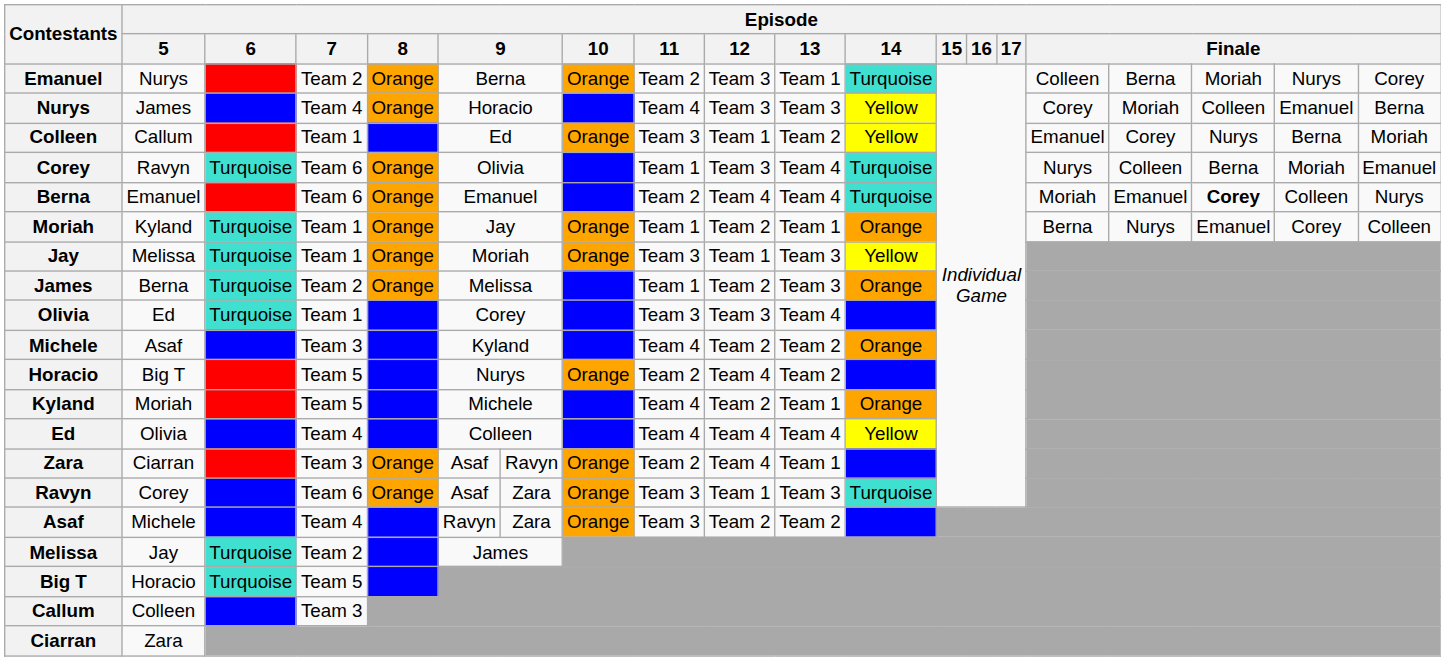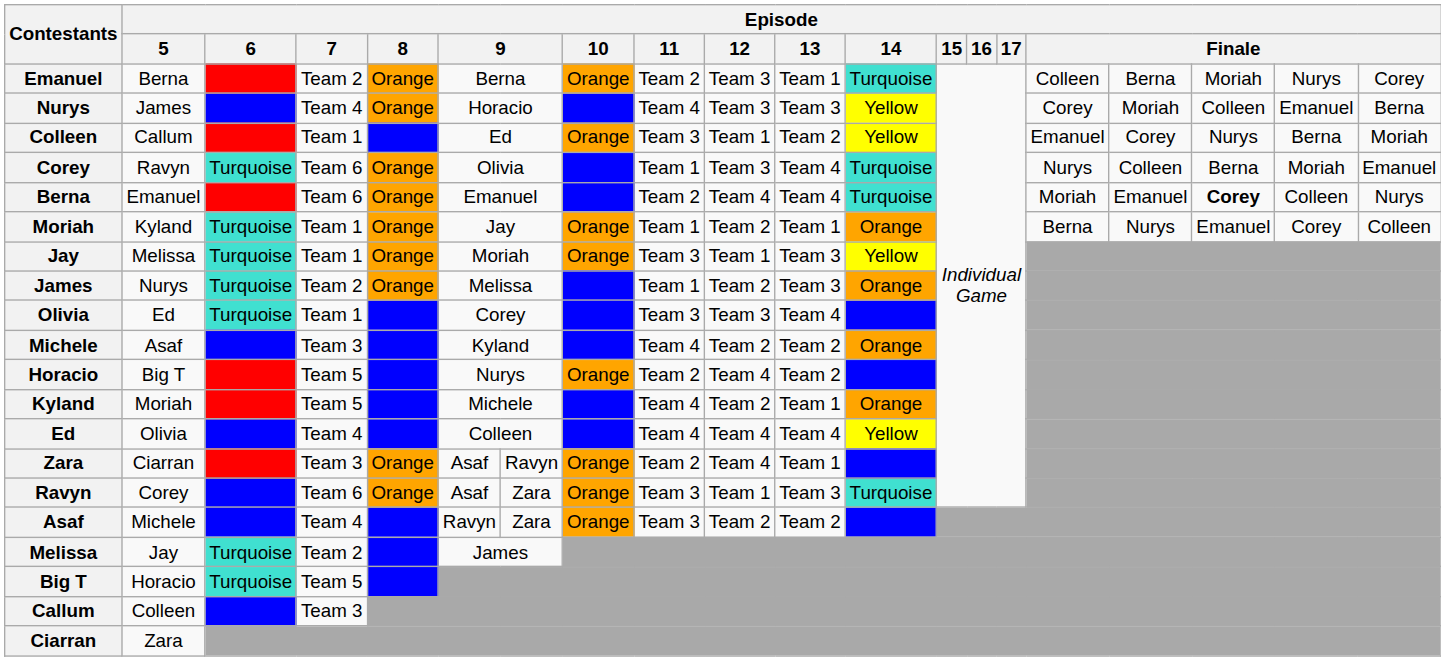(163, 78) Nurys -> (163, 78) Berna
(163, 285) Berna -> (163, 285) Nurys
